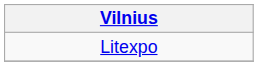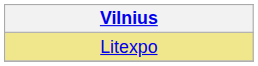(129, 46) no background -> (129, 46) khaki background
